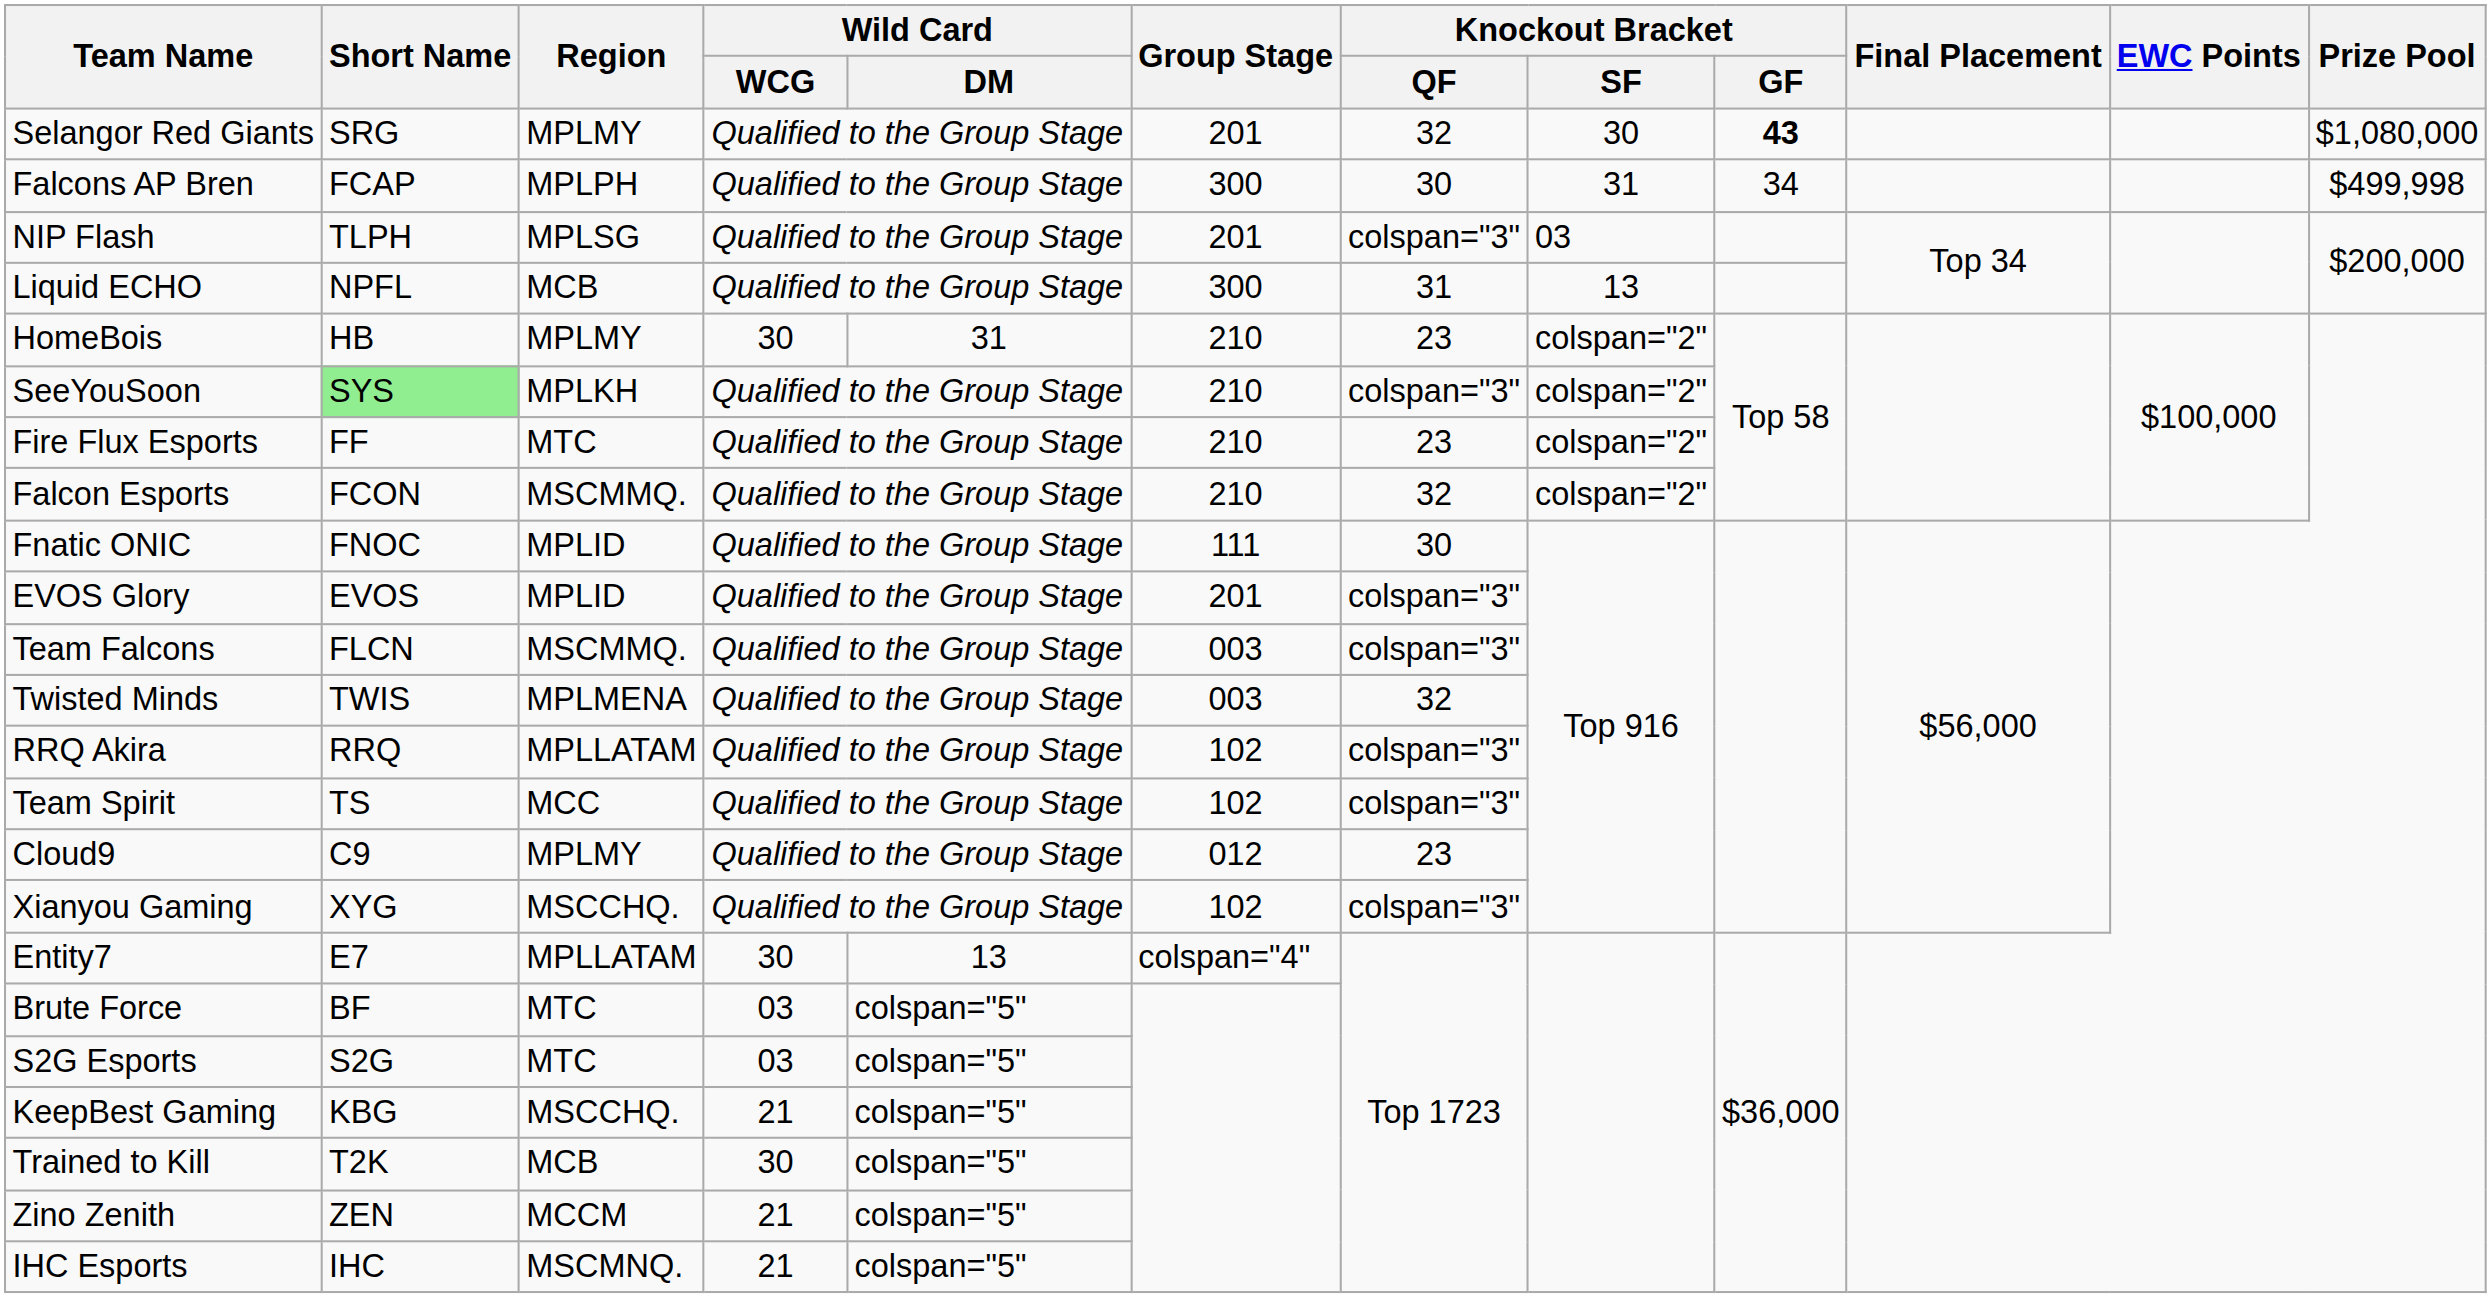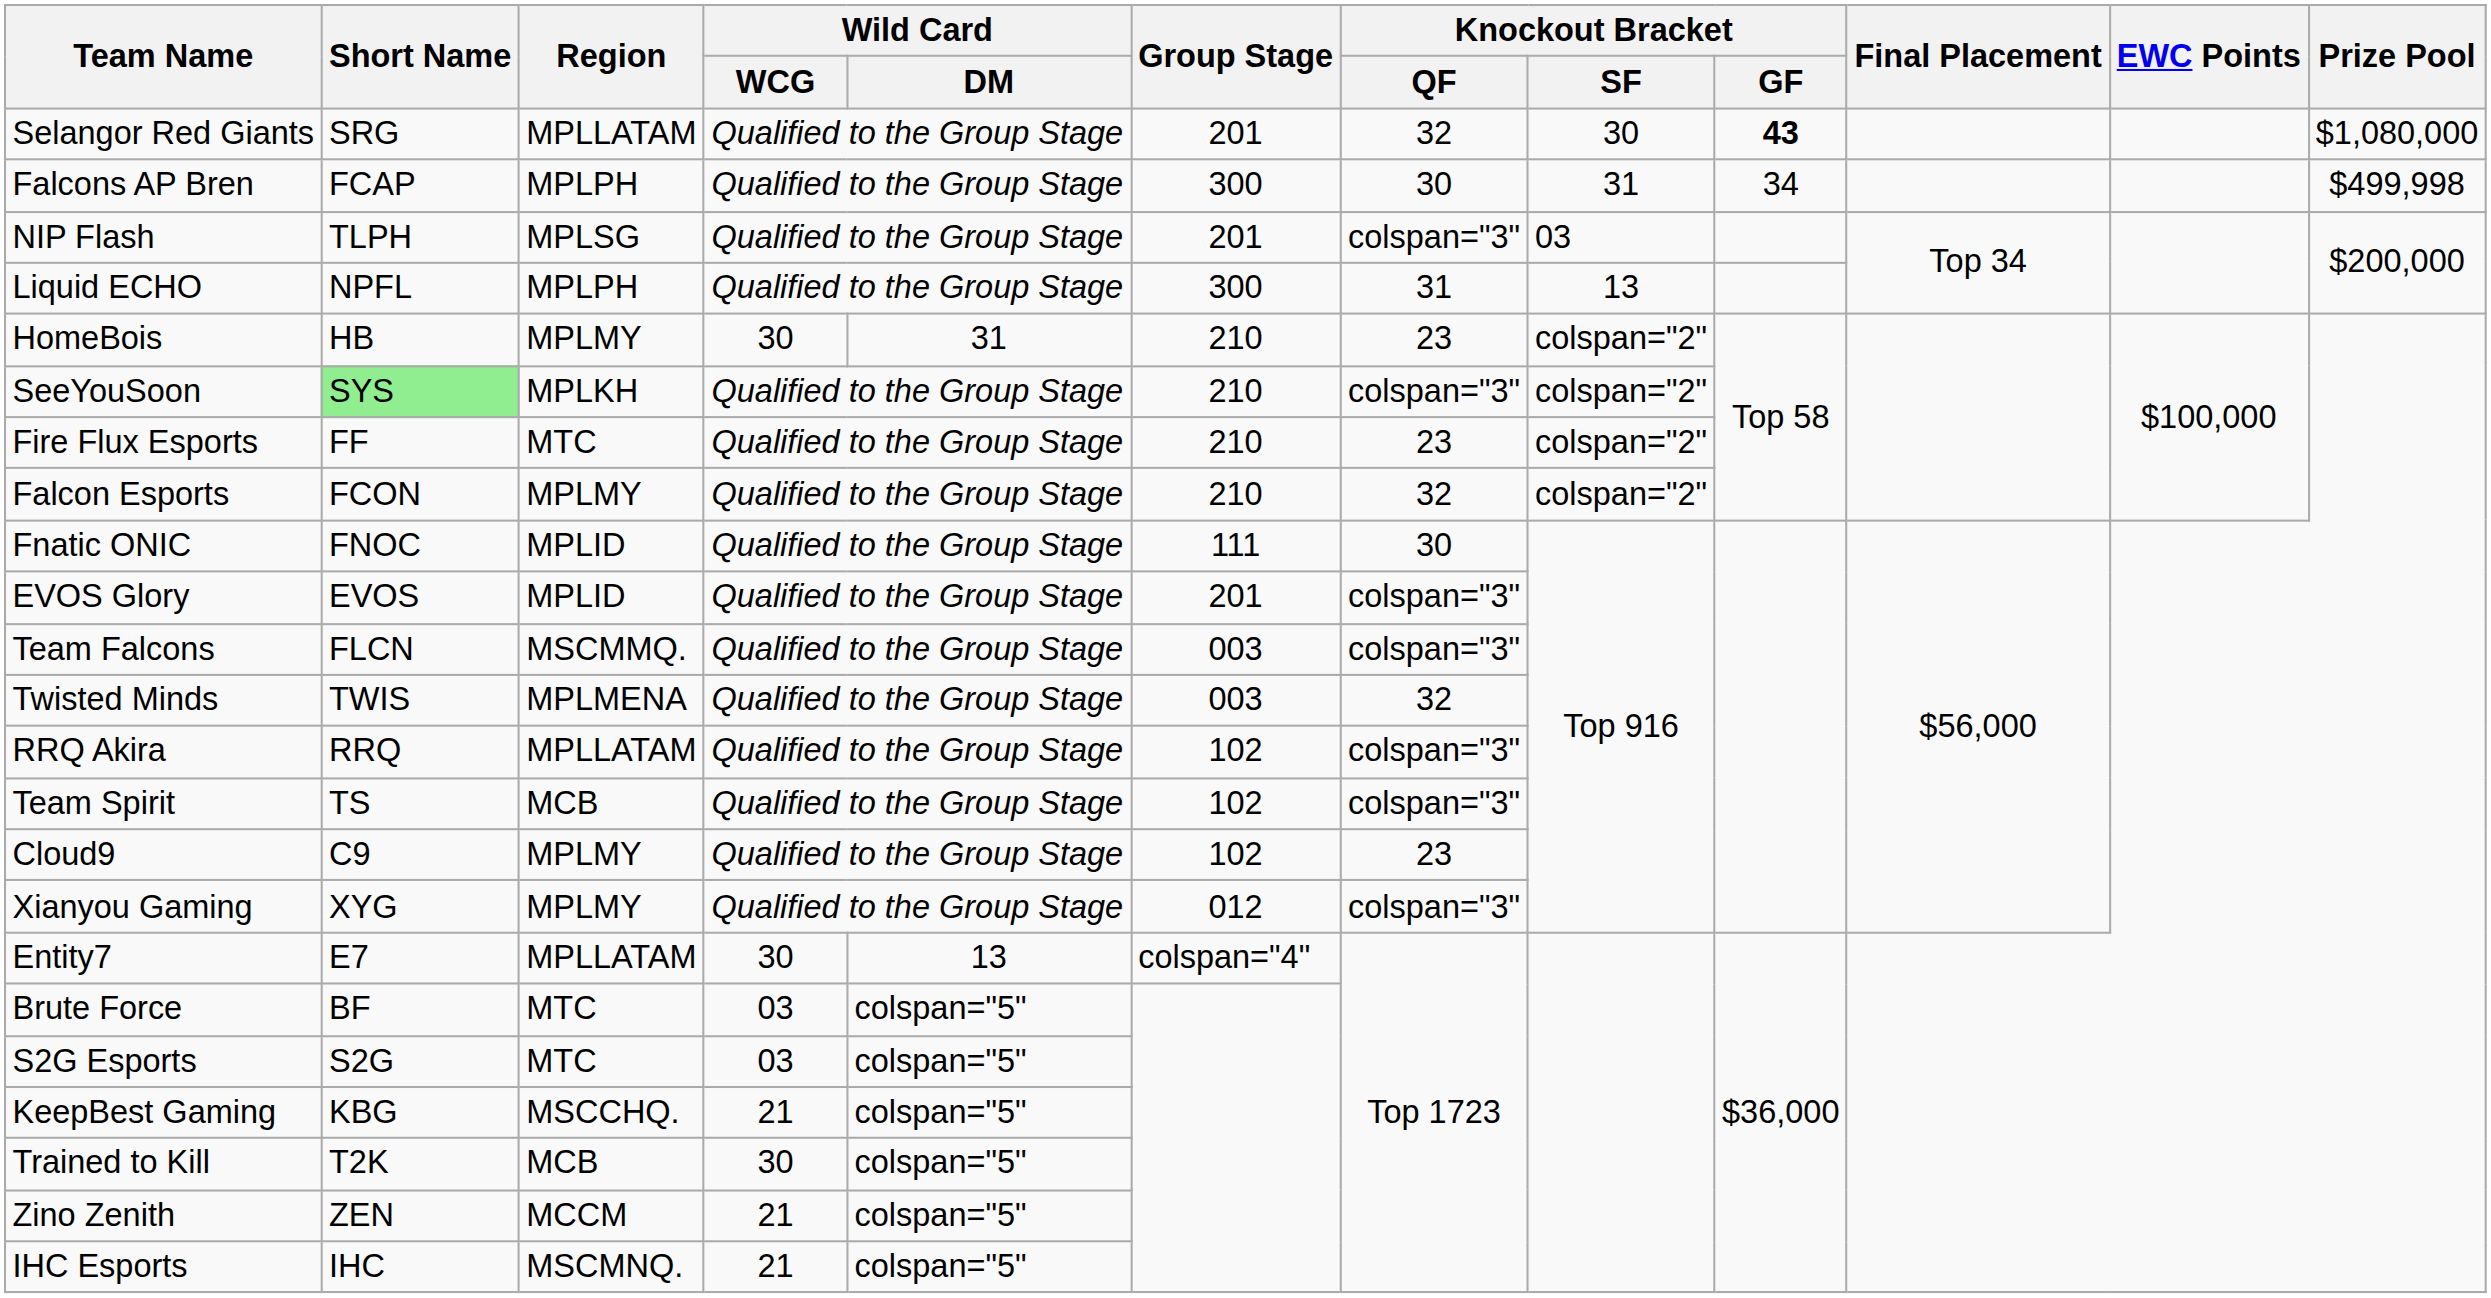(584, 133) MPLMY -> (611, 133) MPLLATAM
(562, 287) MCB -> (582, 287) MPLPH
(607, 493) MSCMMQ. -> (584, 493) MPLMY
(563, 802) MCC -> (562, 802) MCB
(1236, 854) 012 -> (1236, 854) 102
(603, 905) MSCCHQ. -> (584, 905) MPLMY
(1236, 905) 102 -> (1236, 905) 012
